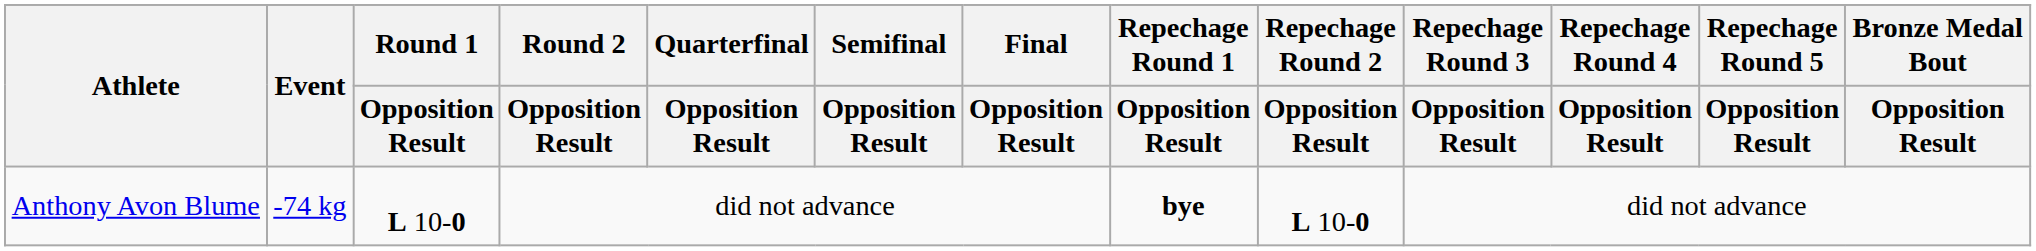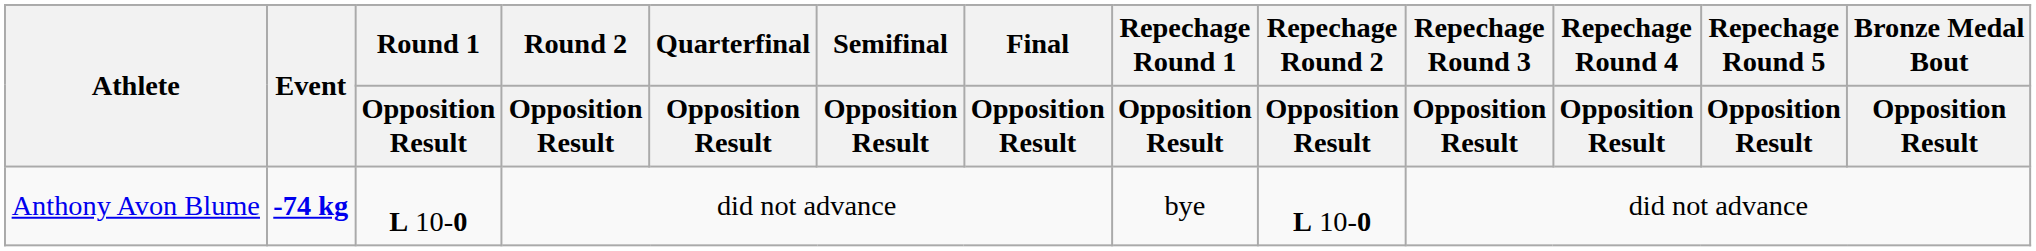(310, 205) normal -> (311, 205) bold
(1183, 205) bold -> (1185, 205) normal
